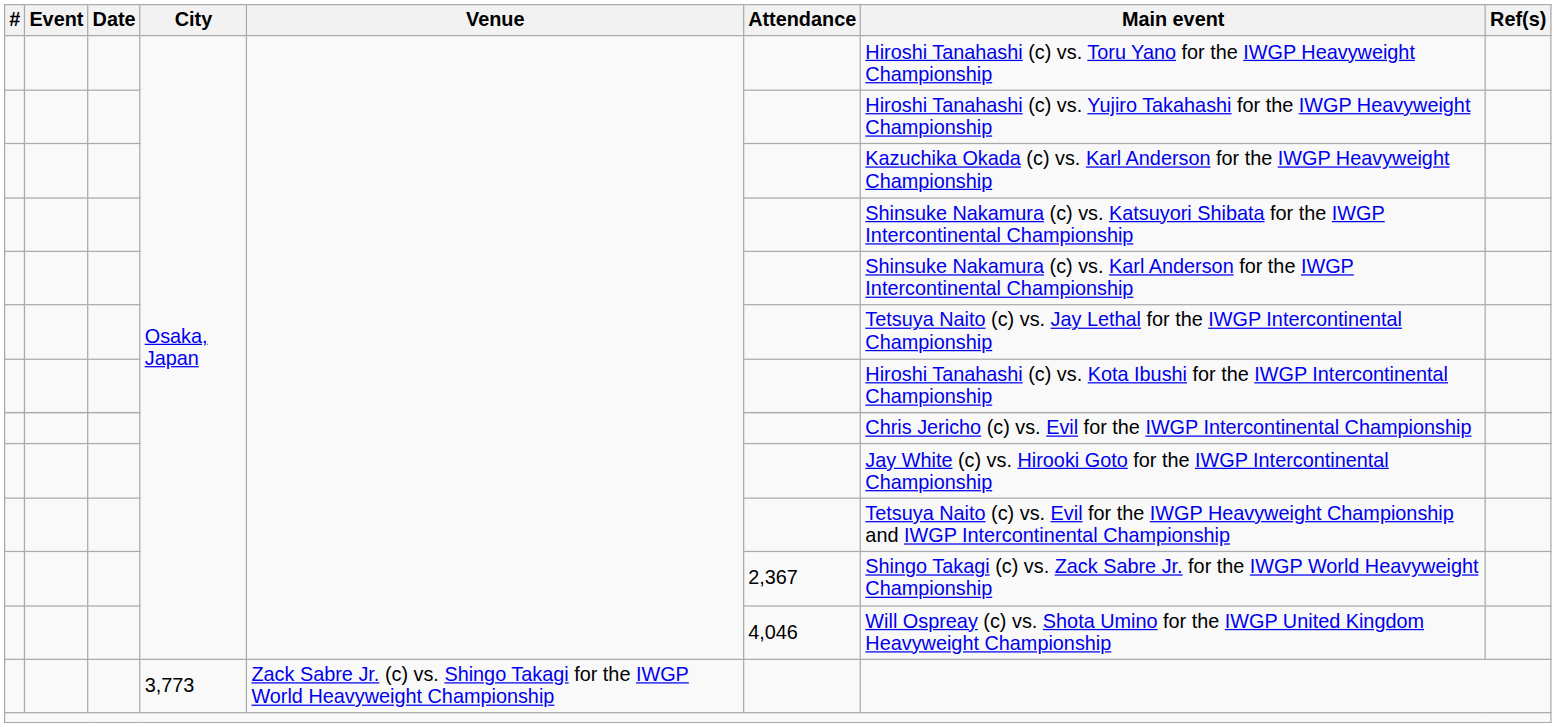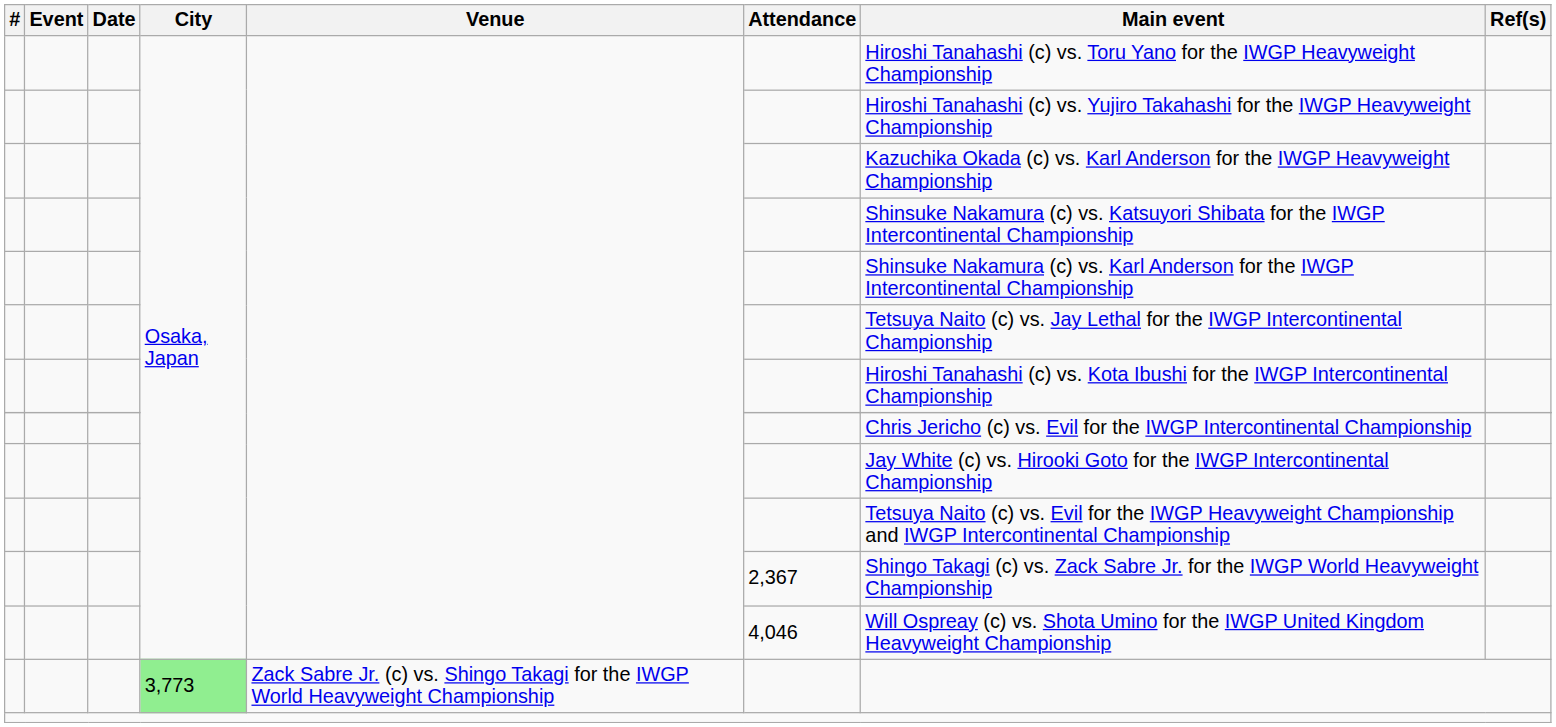(170, 685) no background -> (170, 685) lightgreen background
